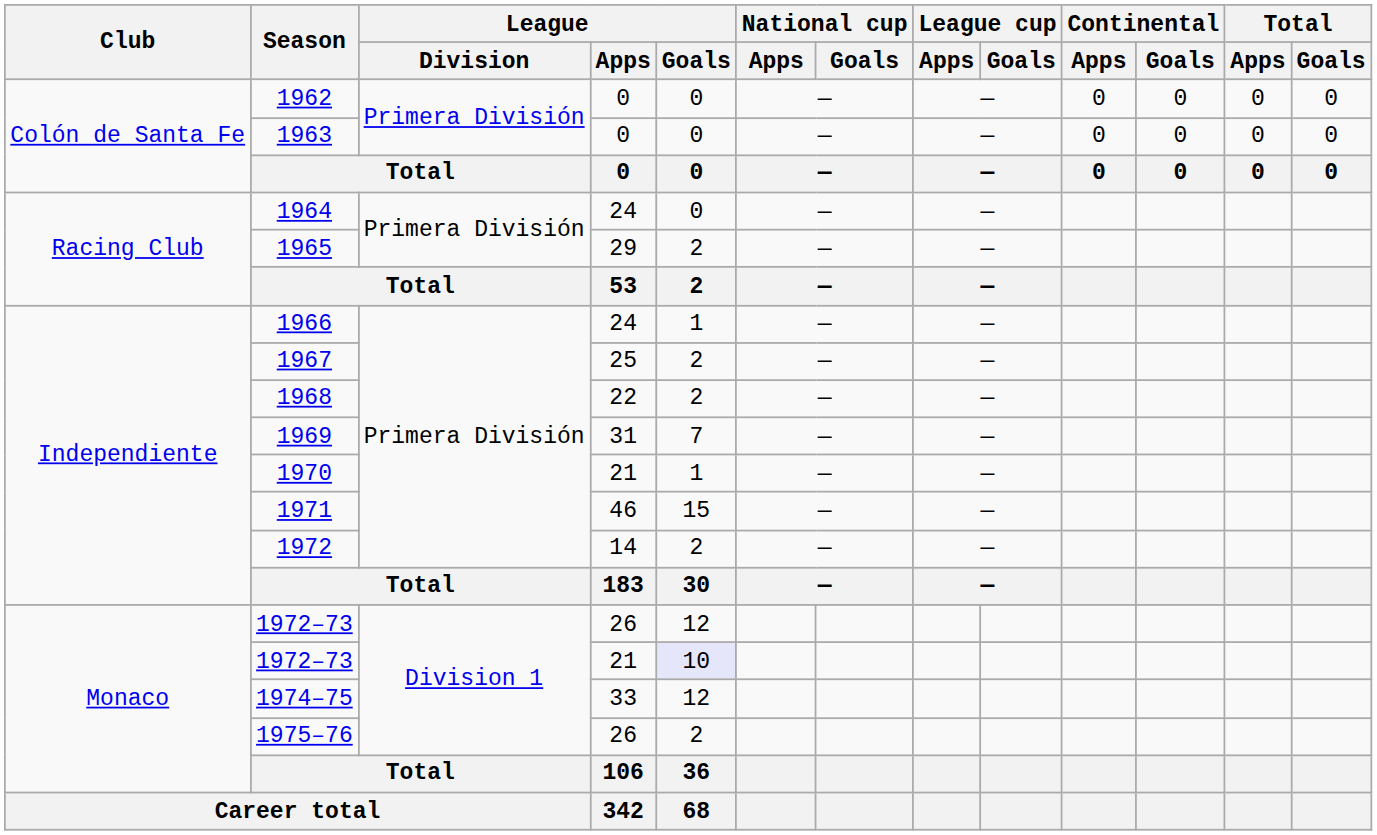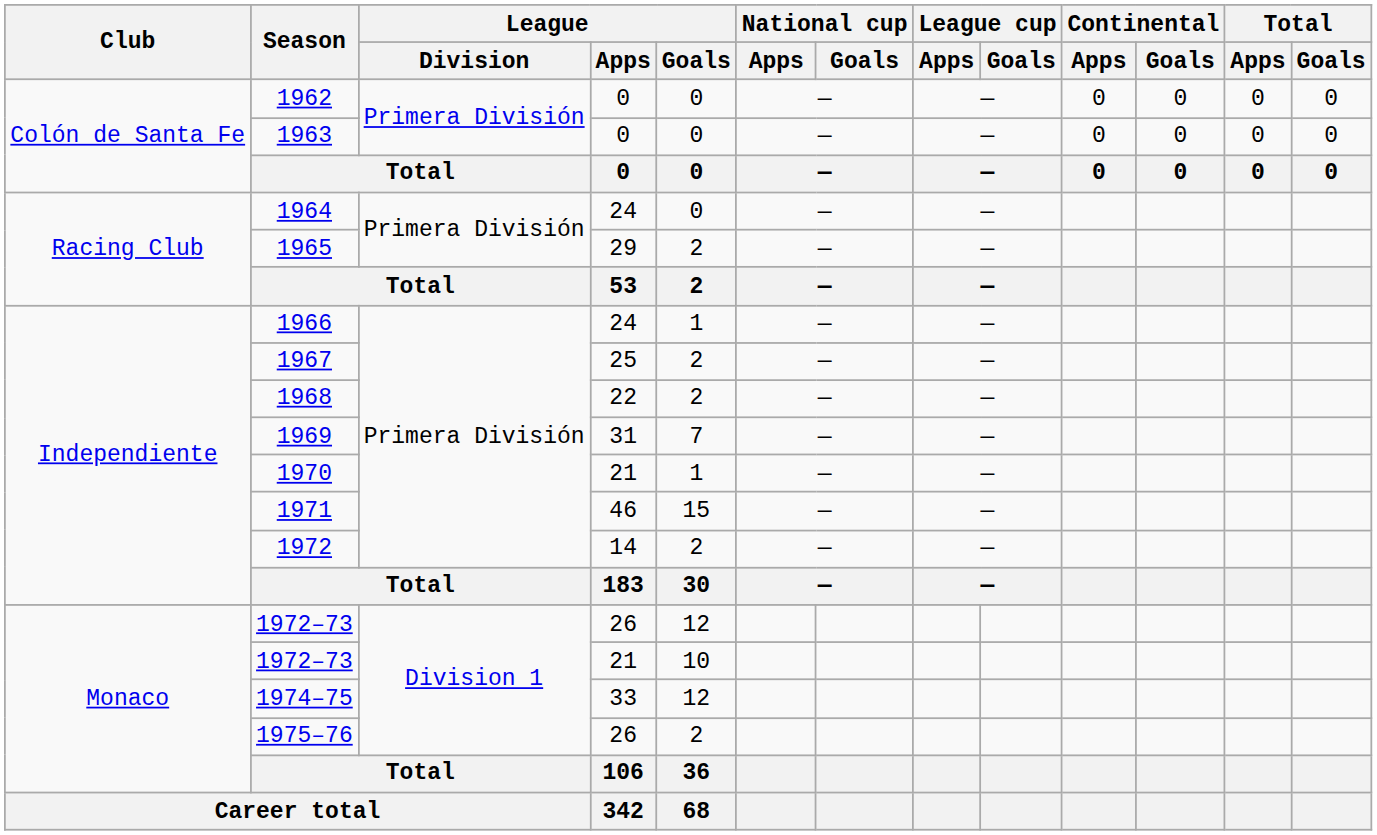(696, 661) lavender background -> (696, 661) no background
